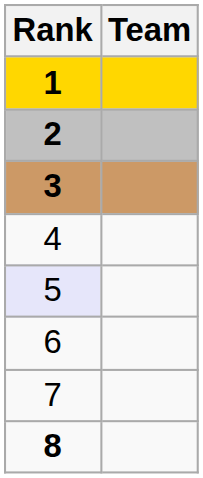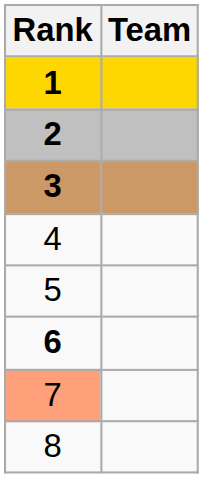(53, 290) lavender background -> (53, 290) no background
(53, 342) normal -> (53, 342) bold
(53, 394) no background -> (53, 394) lightsalmon background
(53, 446) bold -> (53, 446) normal
